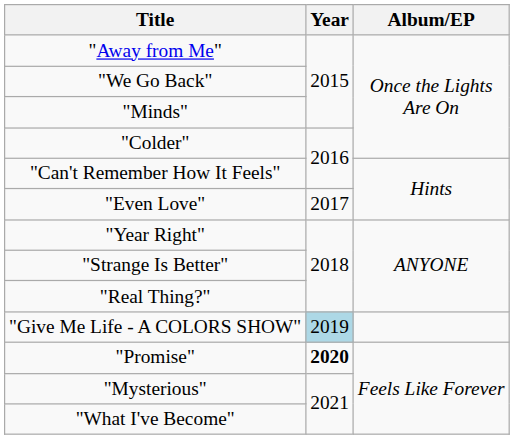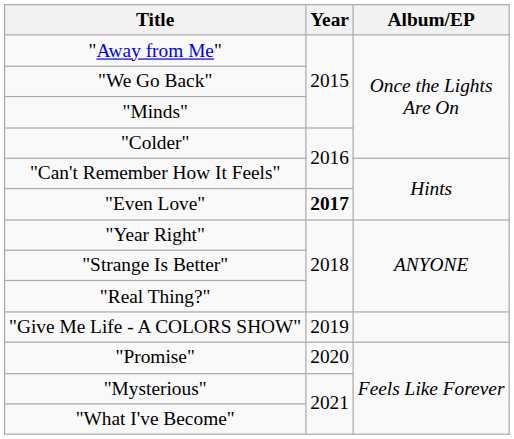(330, 204) normal -> (330, 204) bold
(330, 326) lightblue background -> (330, 326) no background
(330, 357) bold -> (330, 357) normal
